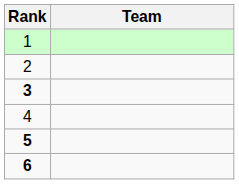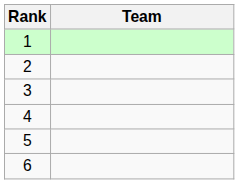(27, 91) bold -> (27, 91) normal
(27, 141) bold -> (27, 141) normal
(27, 166) bold -> (27, 166) normal
